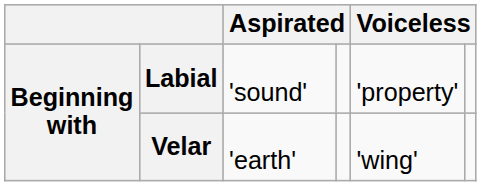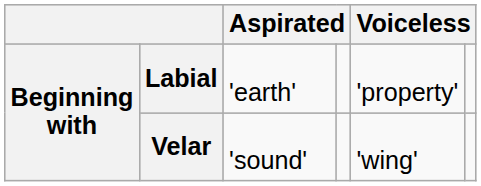(268, 92) 'sound' -> (263, 92) 'earth'
(263, 160) 'earth' -> (268, 160) 'sound'
